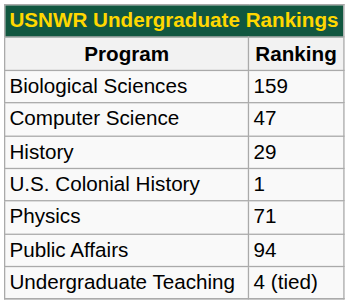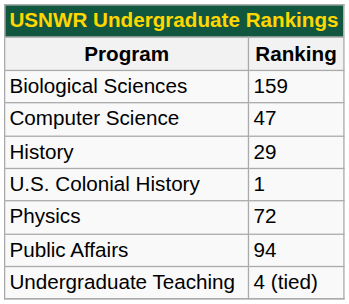(265, 217) 71 -> (265, 217) 72
